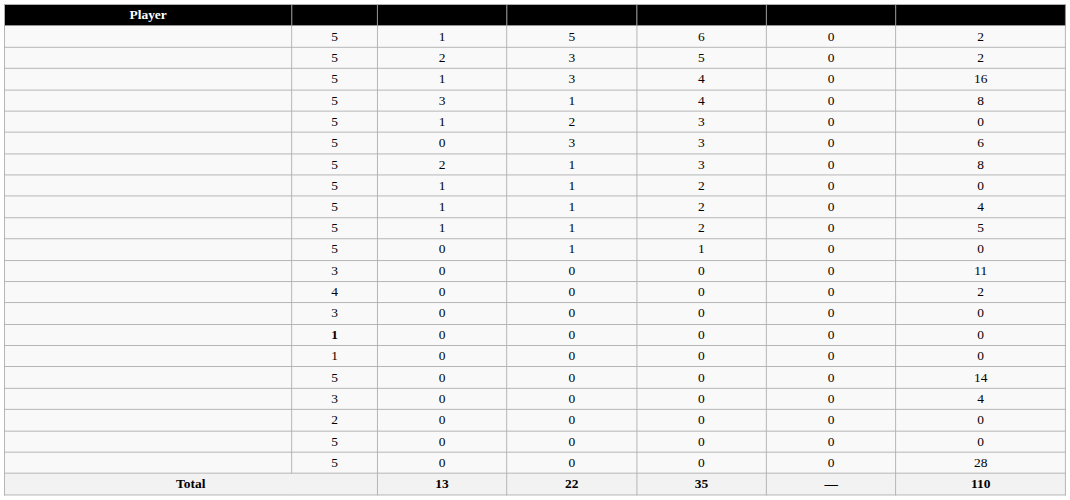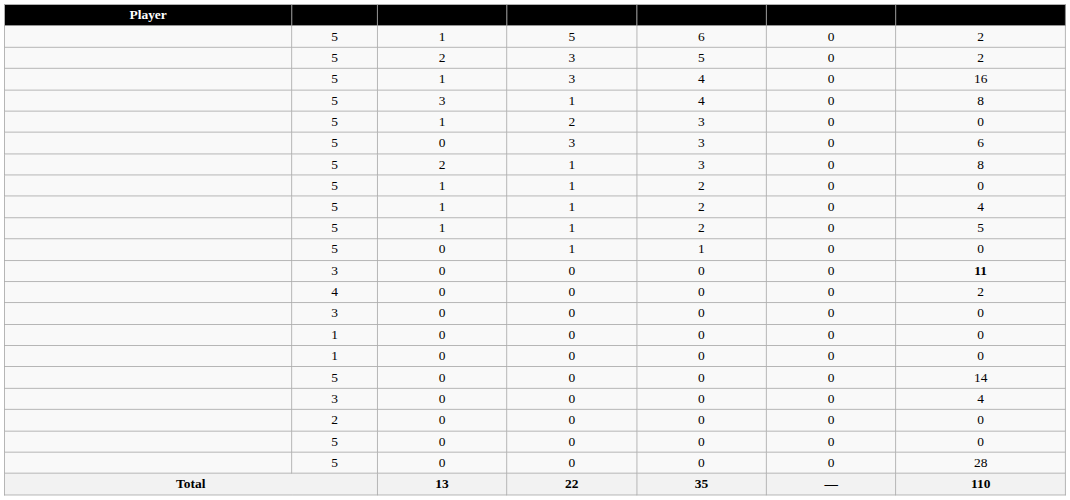(981, 270) normal -> (981, 270) bold
(335, 334) bold -> (335, 334) normal
